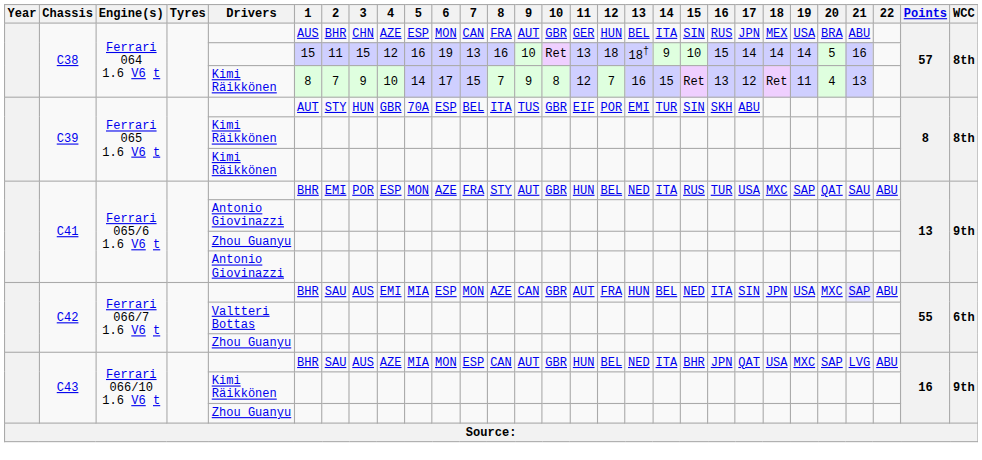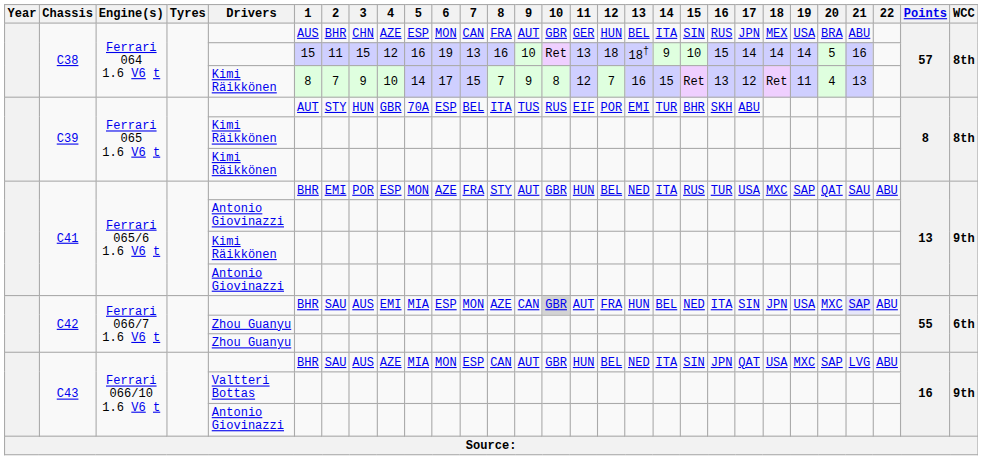(556, 107) GBR -> (556, 107) RUS
(694, 107) SIN -> (694, 107) BHR
(251, 241) Zhou Guanyu -> (244, 248) Kimi Räikkönen
(556, 292) no background -> (556, 305) lightgrey background
(241, 318) Valtteri Bottas -> (251, 324) Zhou Guanyu
(694, 362) BHR -> (694, 362) SIN
(244, 388) Kimi Räikkönen -> (241, 388) Valtteri Bottas
(251, 413) Zhou Guanyu -> (248, 420) Antonio Giovinazzi
